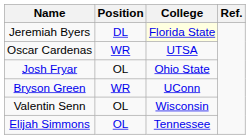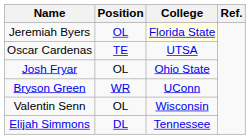(121, 32) DL -> (121, 32) OL
(121, 50) WR -> (121, 50) TE
(121, 124) OL -> (121, 124) DL
